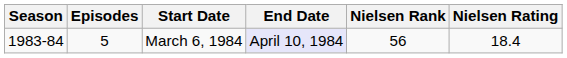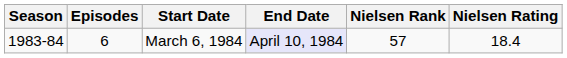(105, 40) 5 -> (105, 40) 6
(398, 40) 56 -> (398, 40) 57
